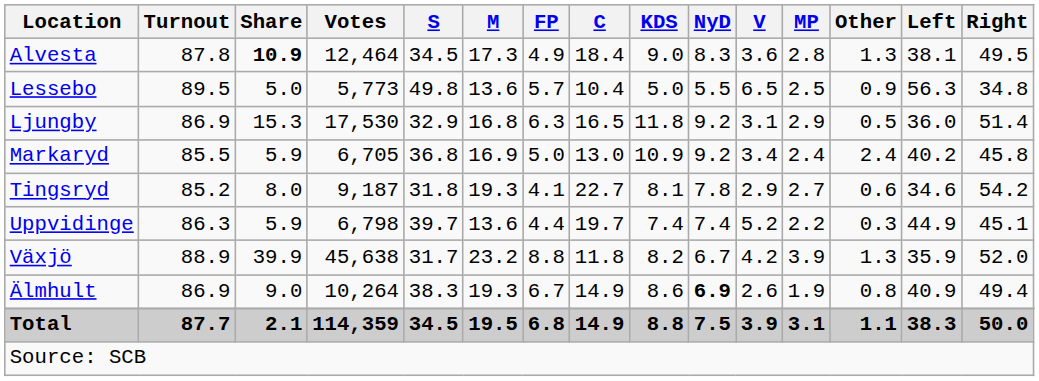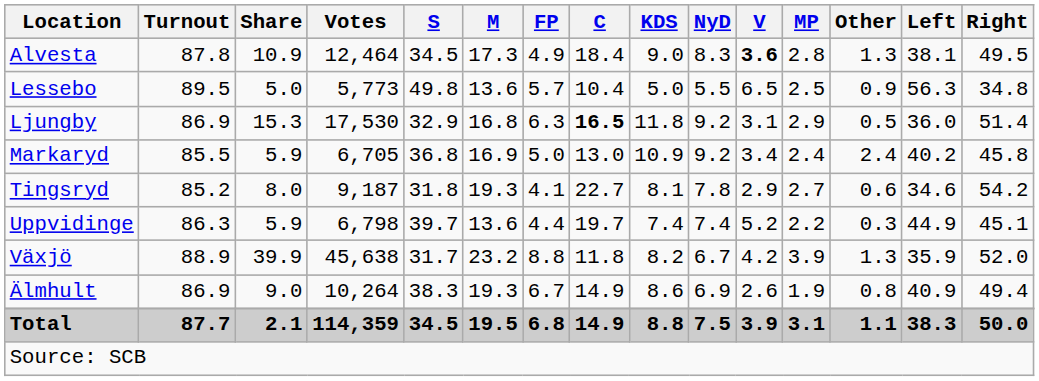(277, 55) bold -> (277, 55) normal
(759, 55) normal -> (759, 55) bold
(600, 123) normal -> (600, 123) bold
(712, 291) bold -> (712, 291) normal
